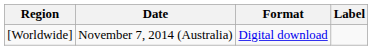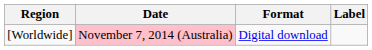(155, 34) no background -> (155, 34) pink background
